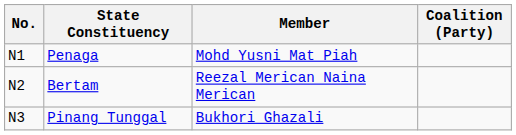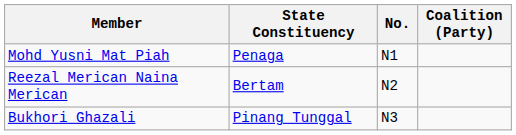columns swapped: (24, 24) <-> (305, 24)
